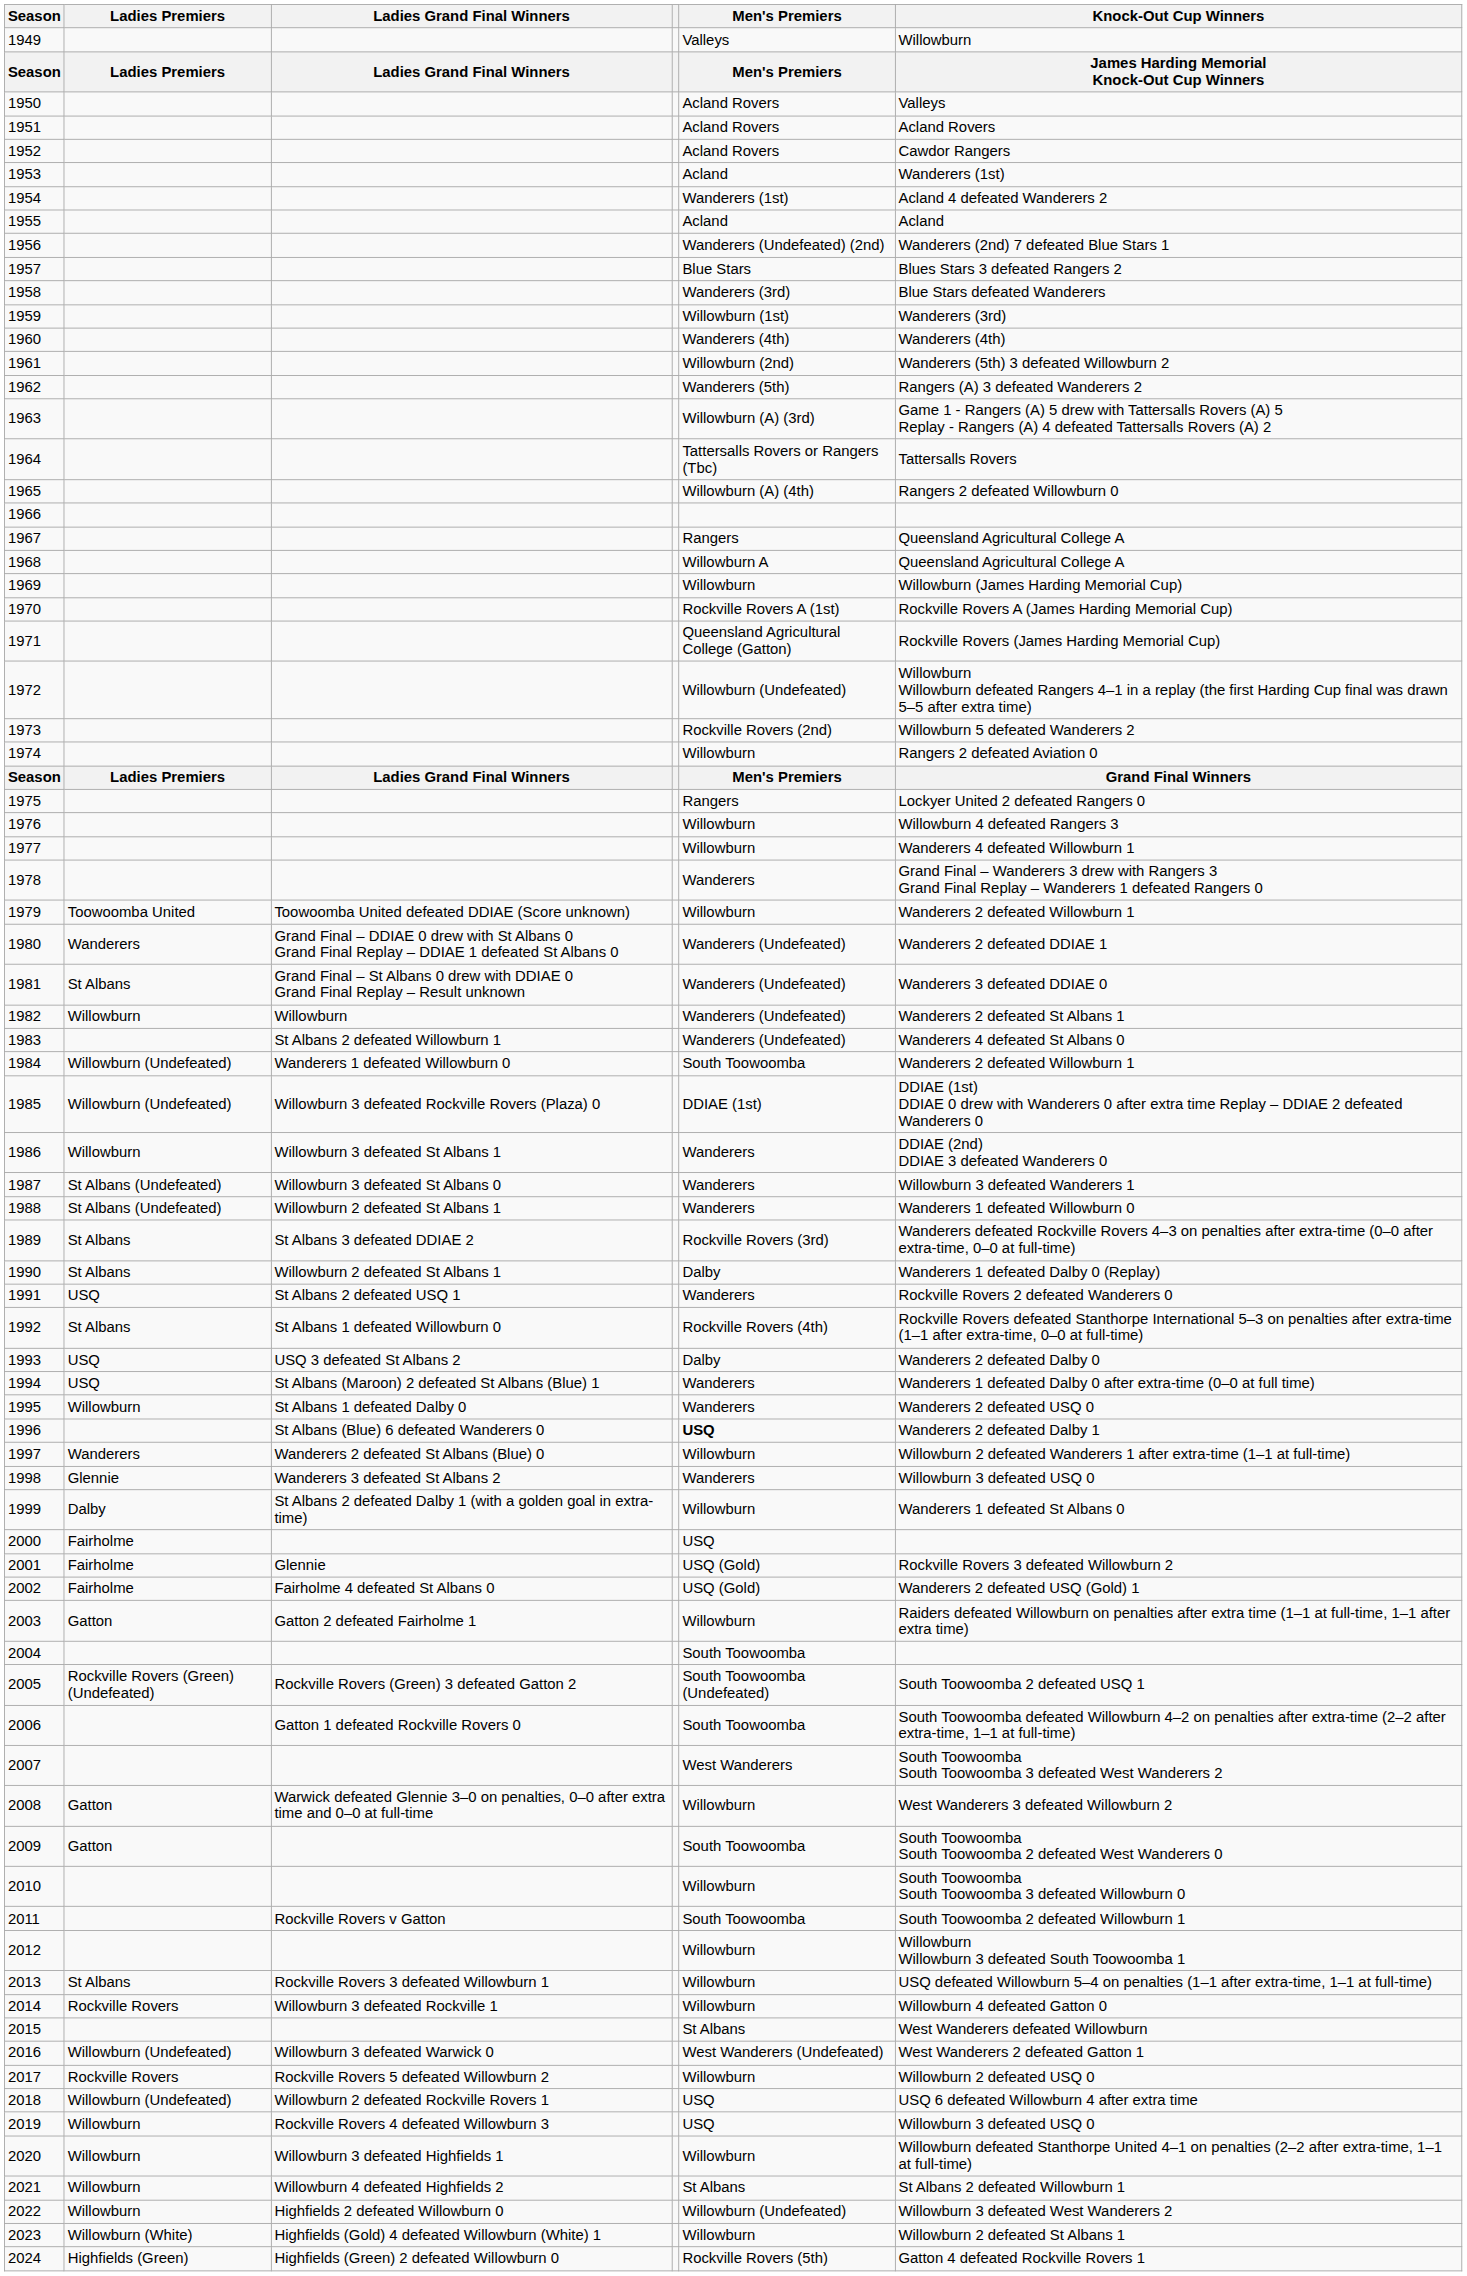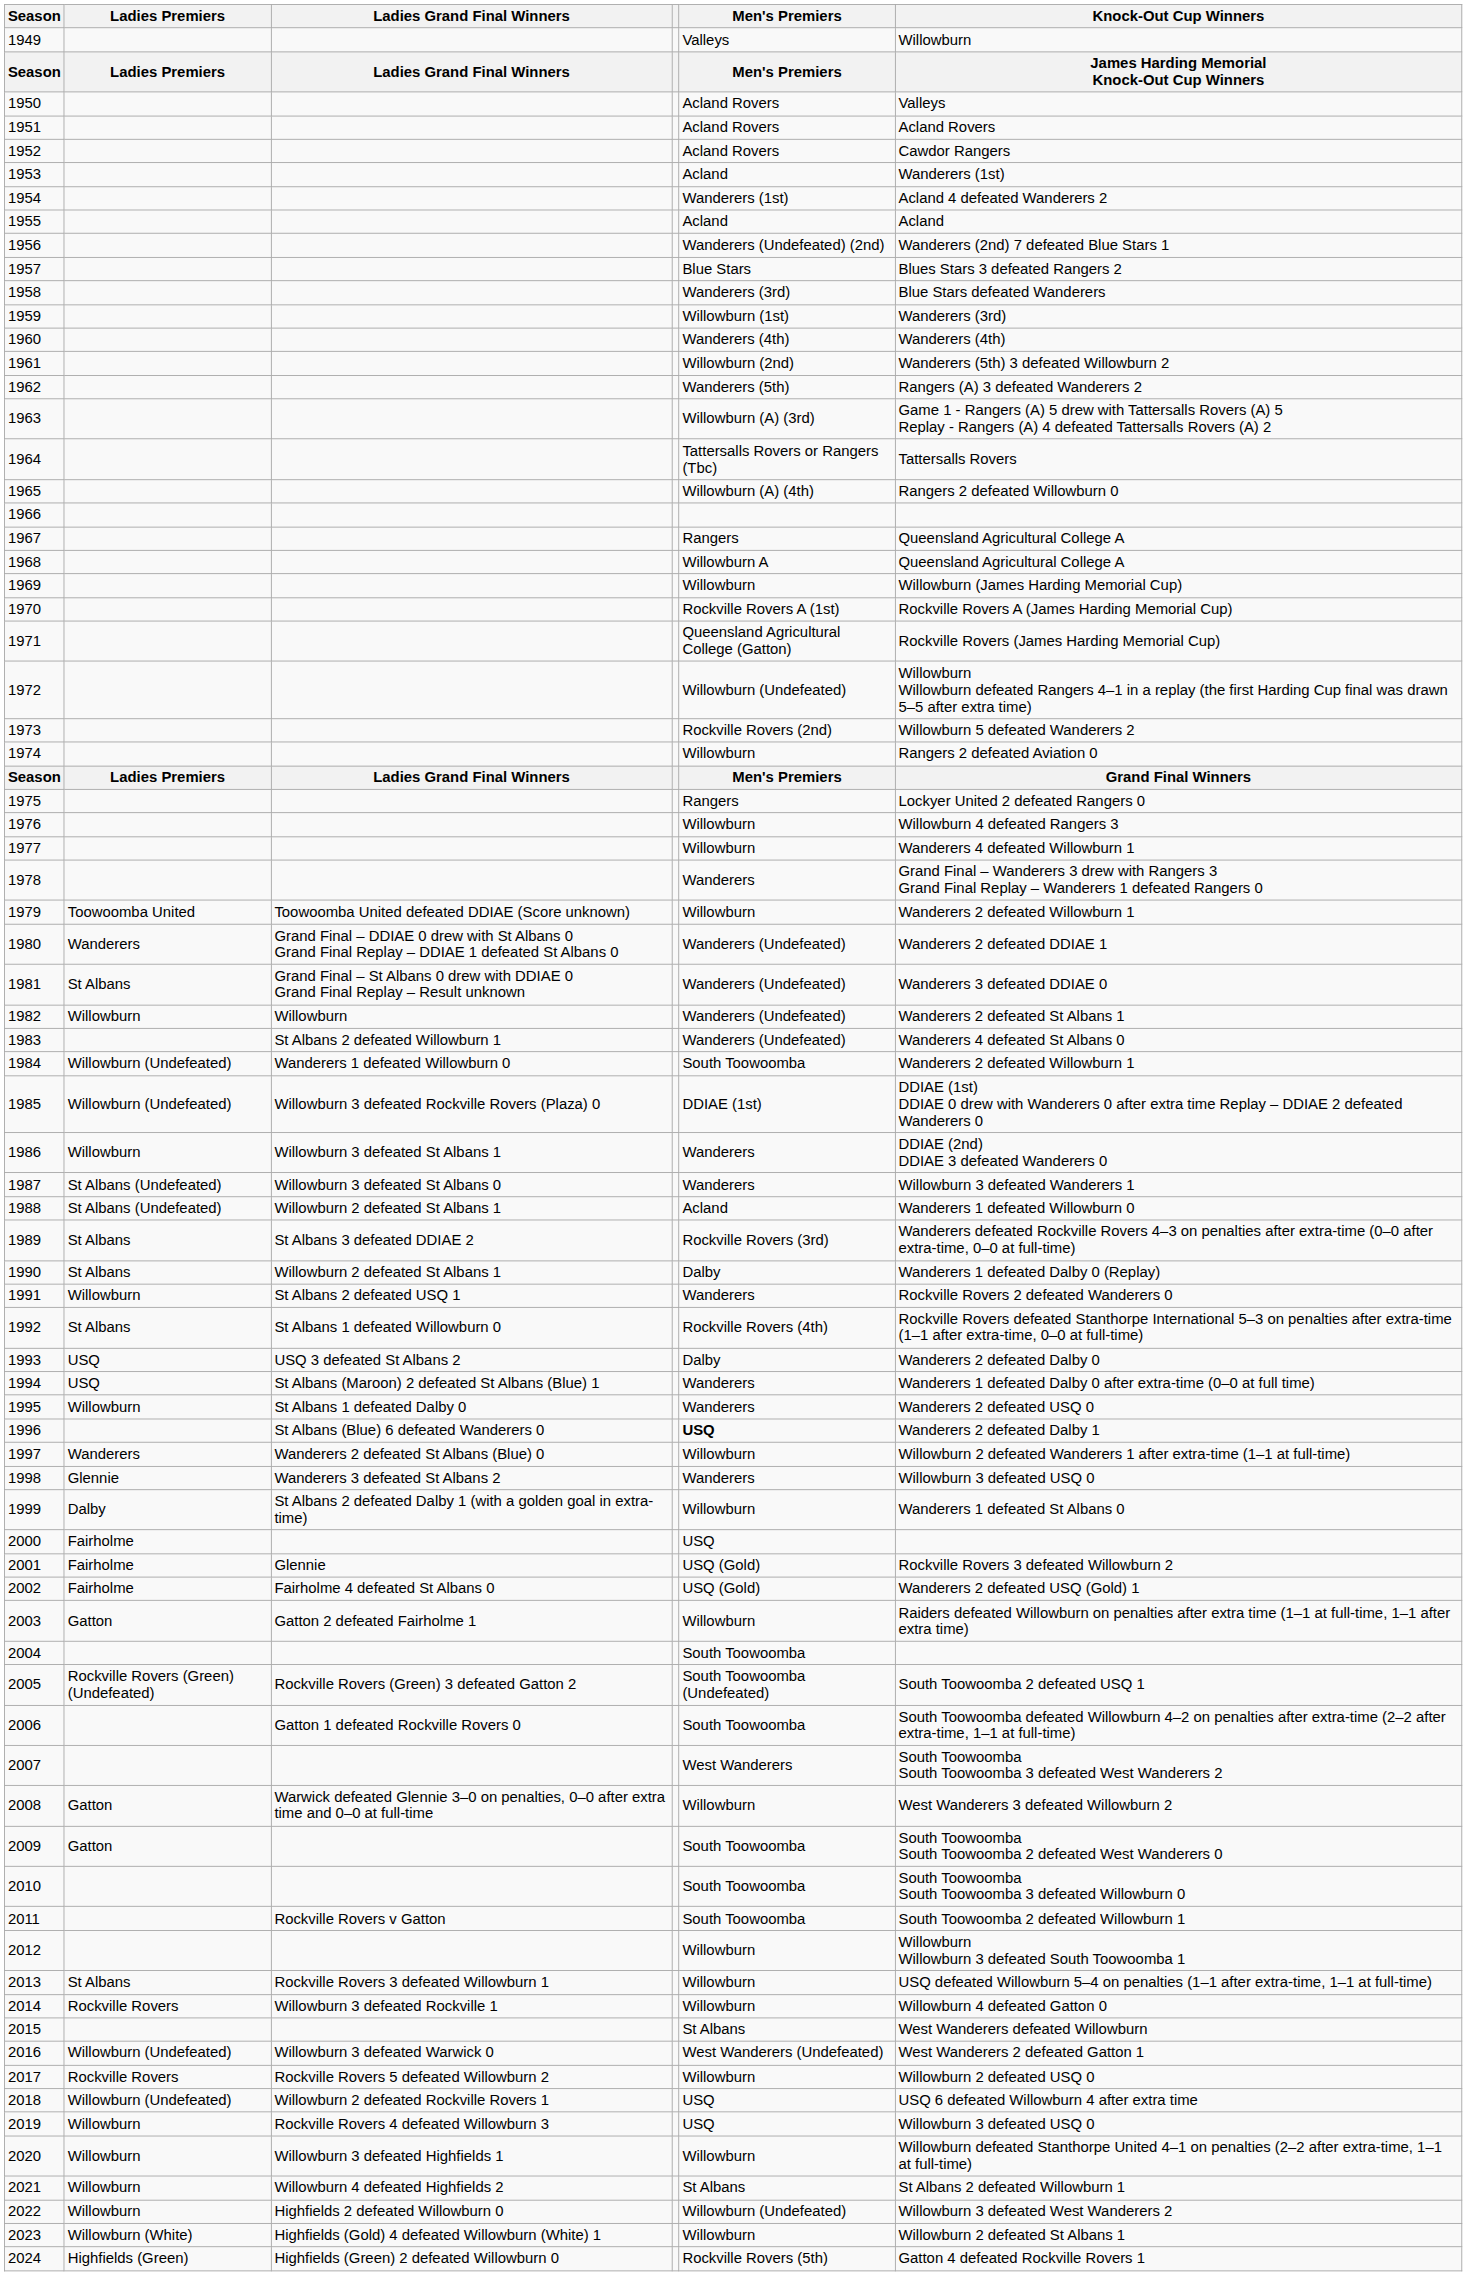(719, 1208) Wanderers -> (705, 1208) Acland
(84, 1295) USQ -> (104, 1295) Willowburn
(719, 1886) Willowburn -> (744, 1886) South Toowoomba
